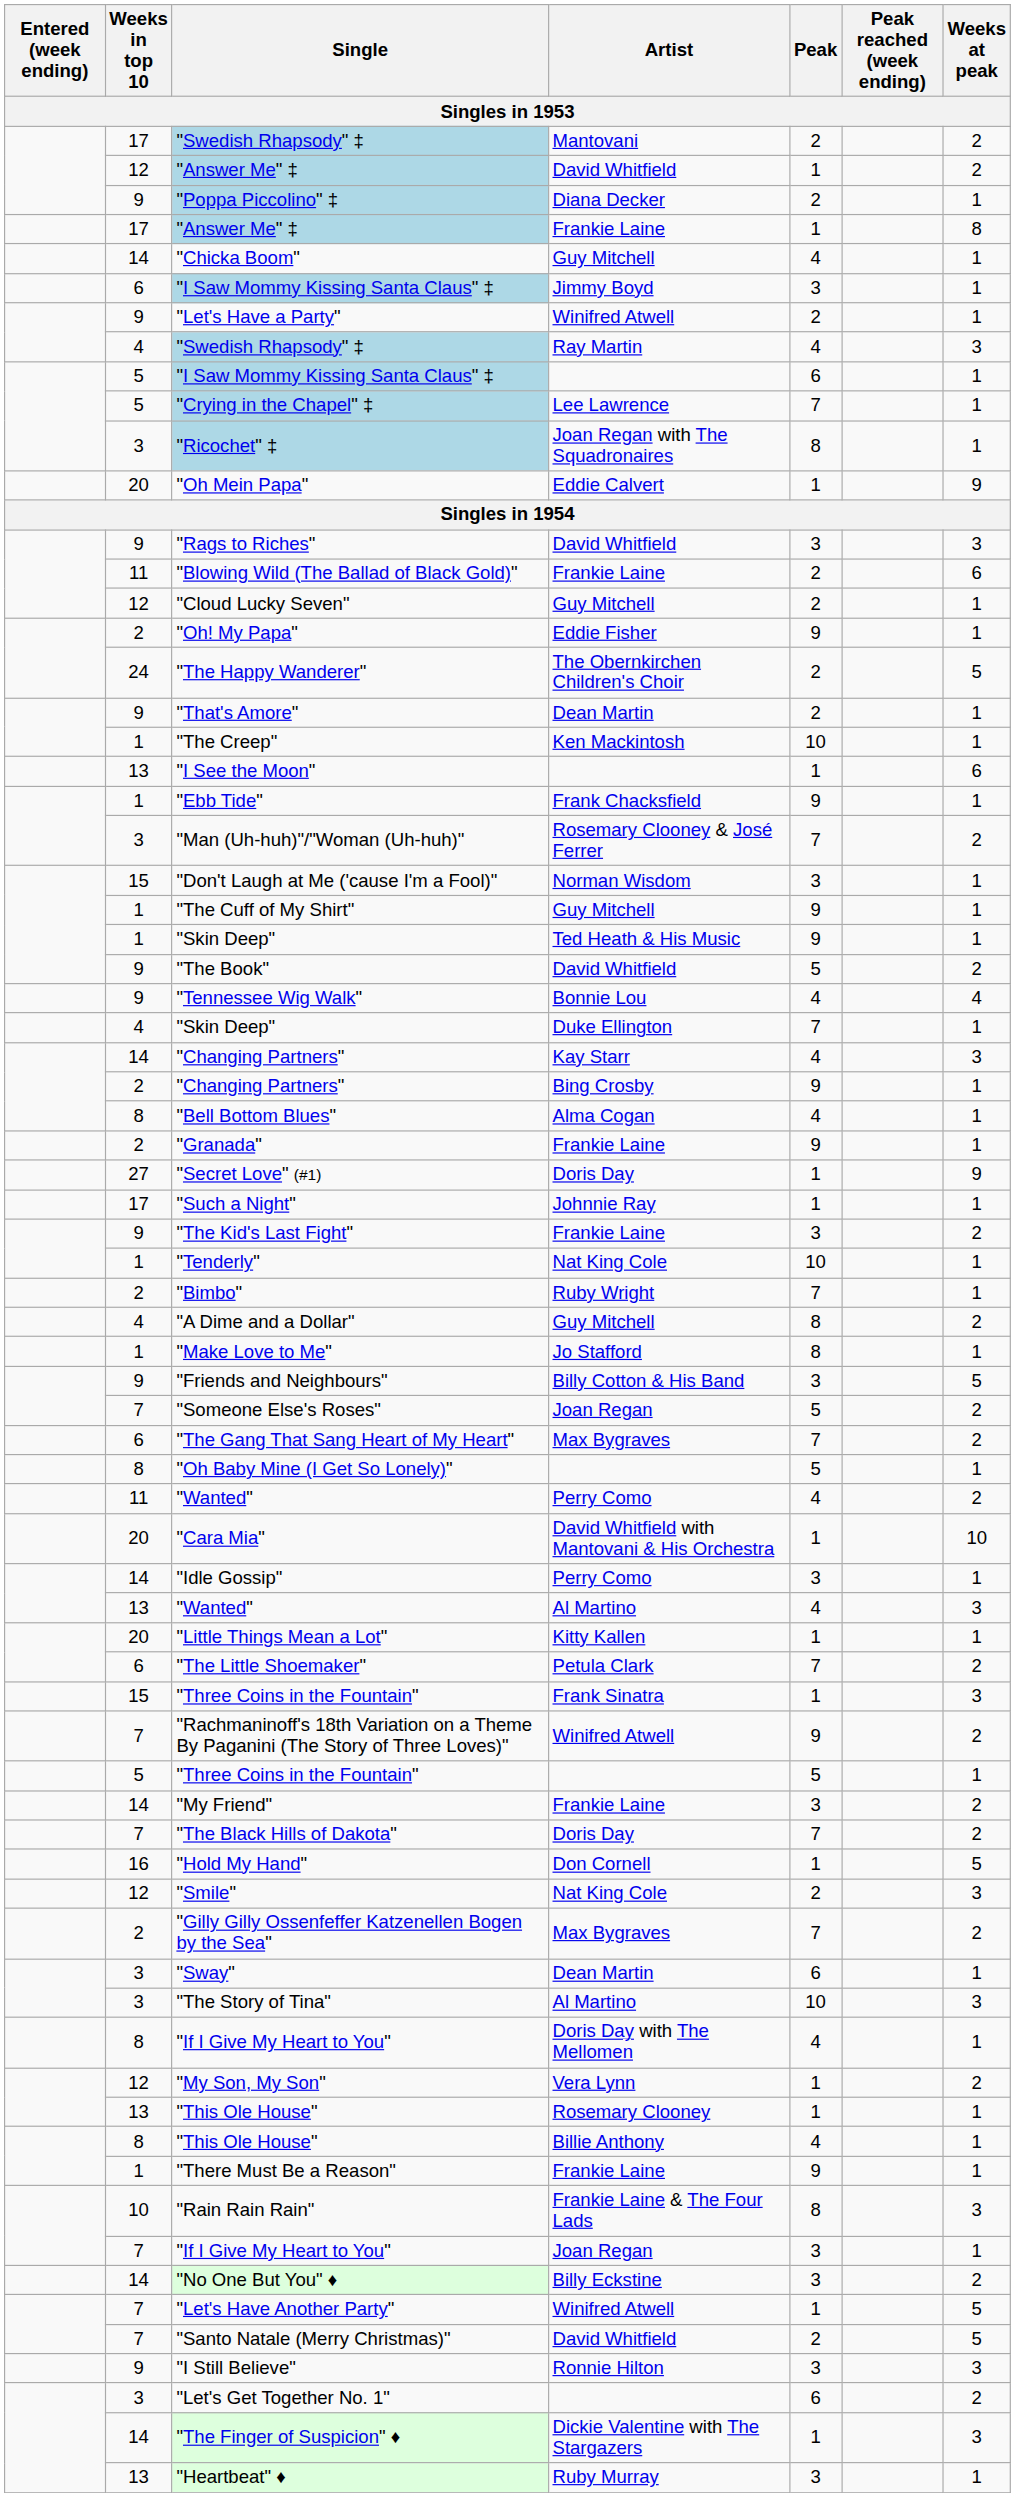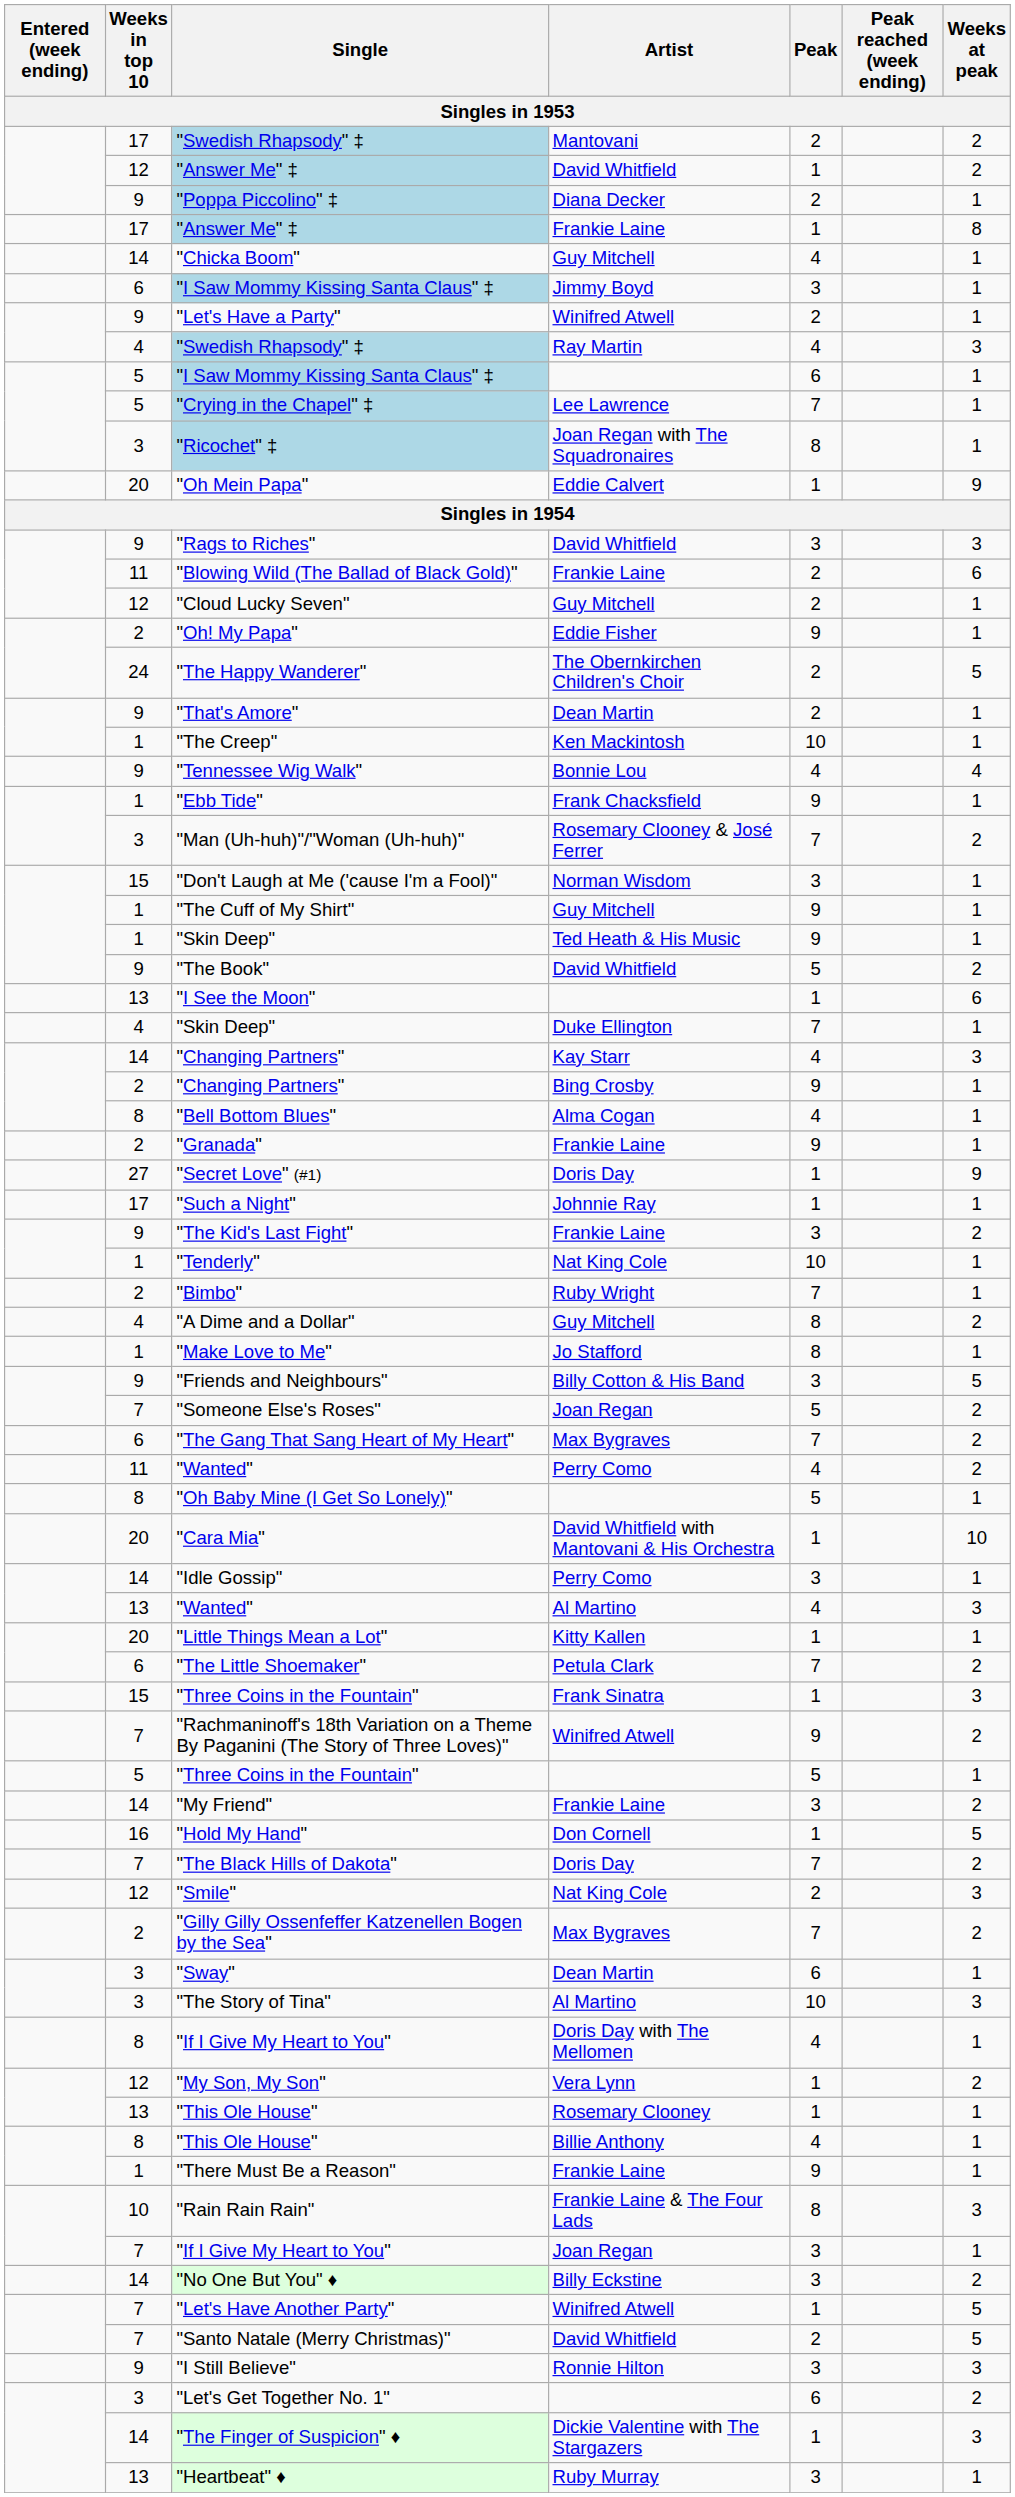rows swapped: (269, 998) <-> (246, 771)
rows swapped: (315, 1469) <-> (215, 1498)
rows swapped: (287, 1834) <-> (242, 1864)
